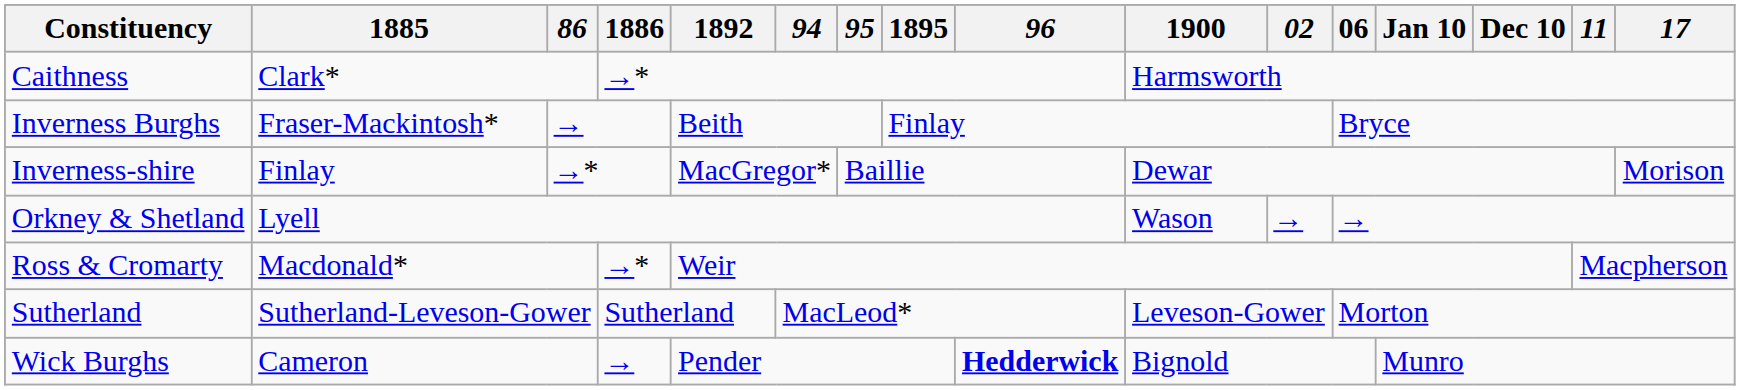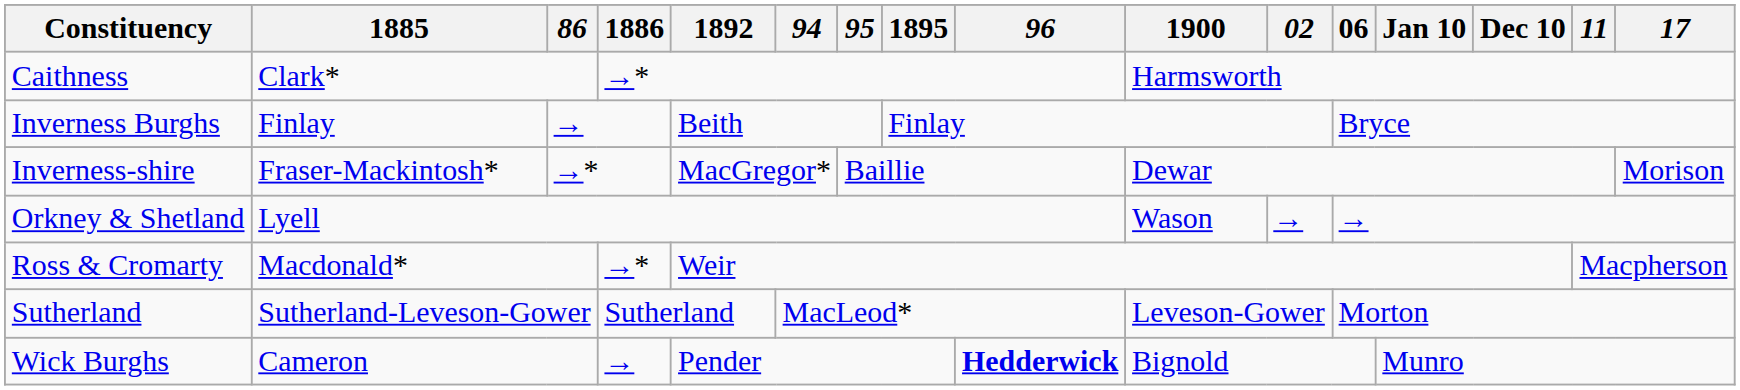(378, 123) Fraser-Mackintosh* -> (297, 123) Finlay
(297, 170) Finlay -> (378, 170) Fraser-Mackintosh*
